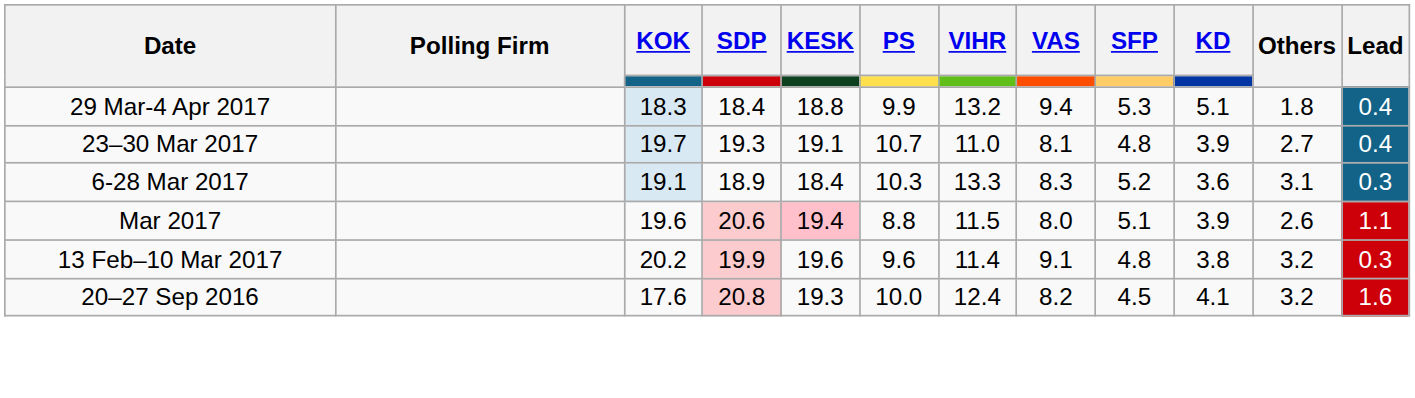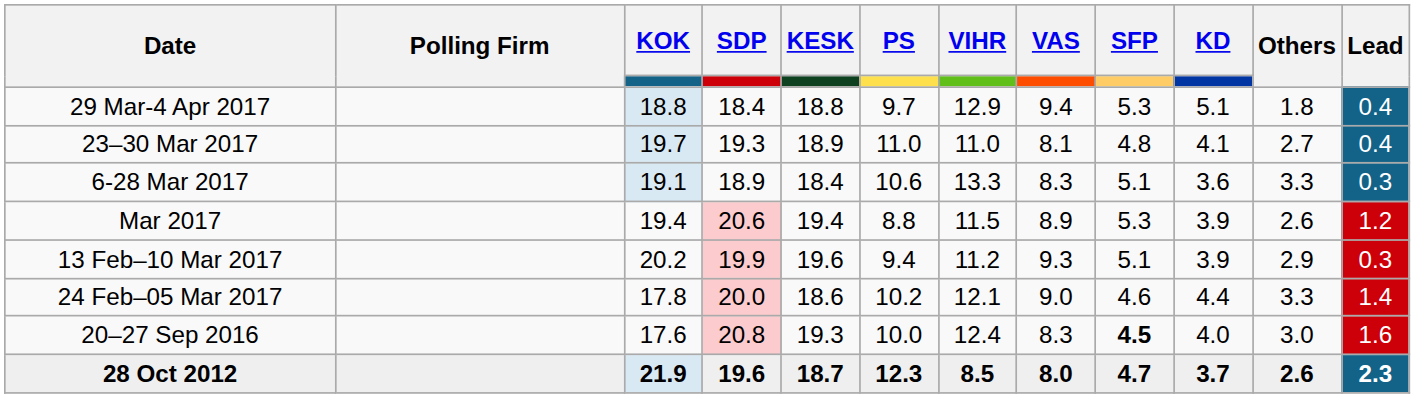(663, 106) 18.3 -> (663, 106) 18.8
(899, 106) 9.9 -> (899, 106) 9.7
(977, 106) 13.2 -> (977, 106) 12.9
(820, 144) 19.1 -> (820, 144) 18.9
(899, 144) 10.7 -> (899, 144) 11.0
(1213, 144) 3.9 -> (1213, 144) 4.1
(899, 183) 10.3 -> (899, 183) 10.6
(1134, 183) 5.2 -> (1134, 183) 5.1
(1297, 183) 3.1 -> (1297, 183) 3.3
(663, 221) 19.6 -> (663, 221) 19.4
(820, 221) pink background -> (820, 221) no background
(1056, 221) 8.0 -> (1056, 221) 8.9
(1134, 221) 5.1 -> (1134, 221) 5.3
(1375, 221) 1.1 -> (1375, 221) 1.2
(899, 259) 9.6 -> (899, 259) 9.4
(977, 259) 11.4 -> (977, 259) 11.2
(1056, 259) 9.1 -> (1056, 259) 9.3
(1134, 259) 4.8 -> (1134, 259) 5.1
(1213, 259) 3.8 -> (1213, 259) 3.9
(1297, 259) 3.2 -> (1297, 259) 2.9
+ row: (170, 297)
(1056, 297) 8.2 -> (1056, 336) 8.3
(1134, 297) normal -> (1134, 336) bold
(1213, 297) 4.1 -> (1213, 336) 4.0
(1297, 297) 3.2 -> (1297, 336) 3.0
+ row: (170, 374)
